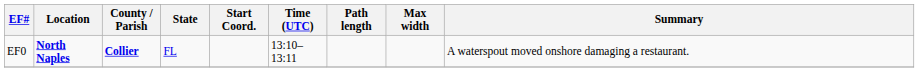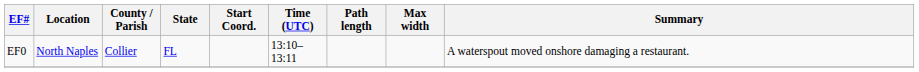(53, 51) bold -> (67, 51) normal
(122, 51) bold -> (121, 51) normal
